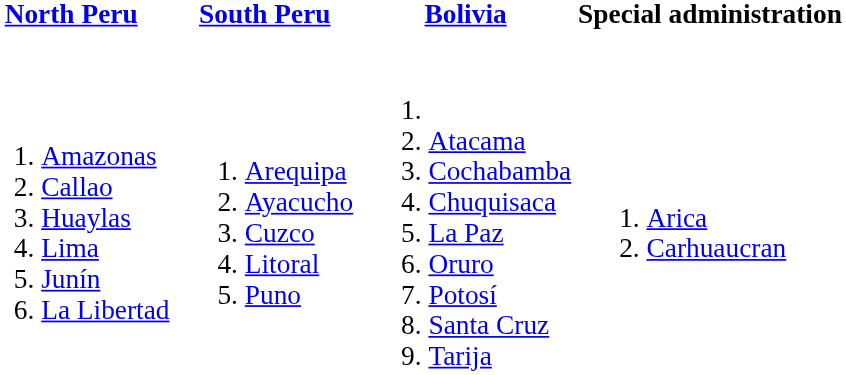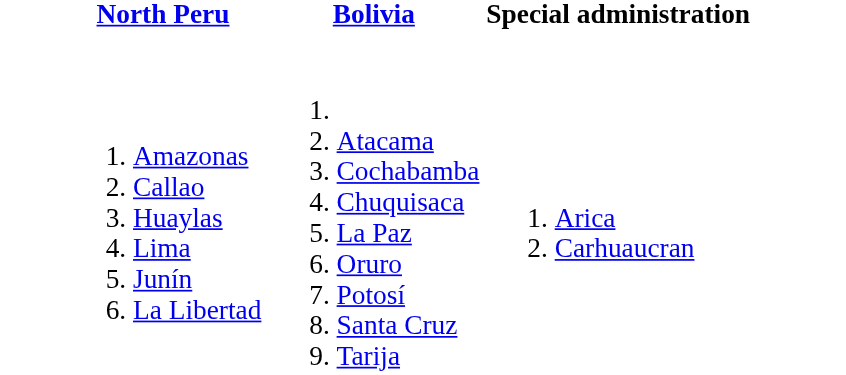- column: (265, 14)
